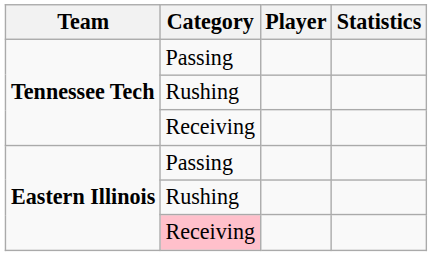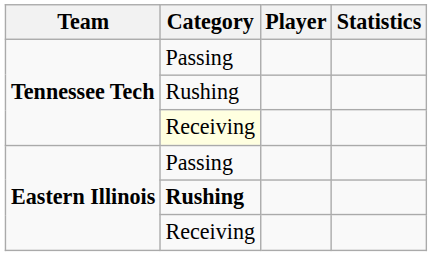(210, 127) no background -> (210, 127) lightyellow background
(202, 197) normal -> (205, 197) bold
(210, 232) pink background -> (210, 232) no background
